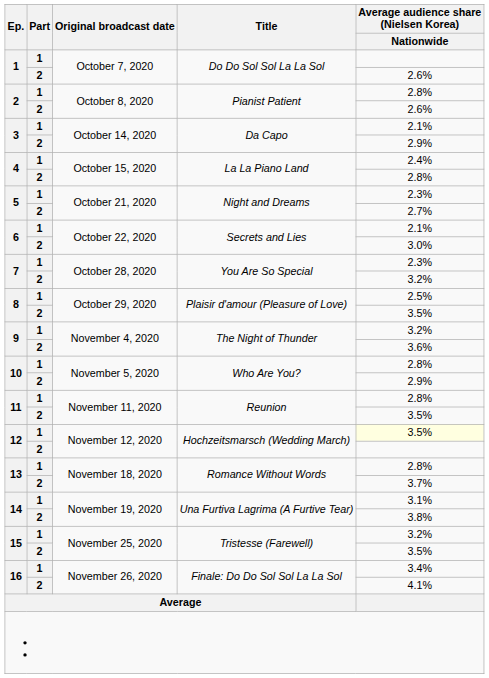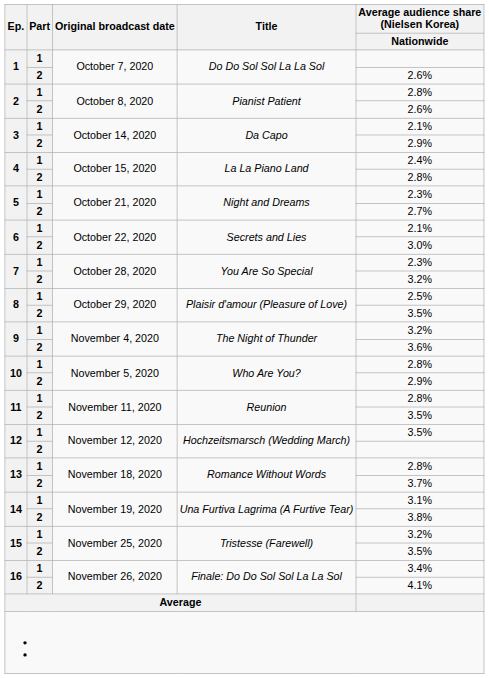(420, 432) lightyellow background -> (420, 432) no background
